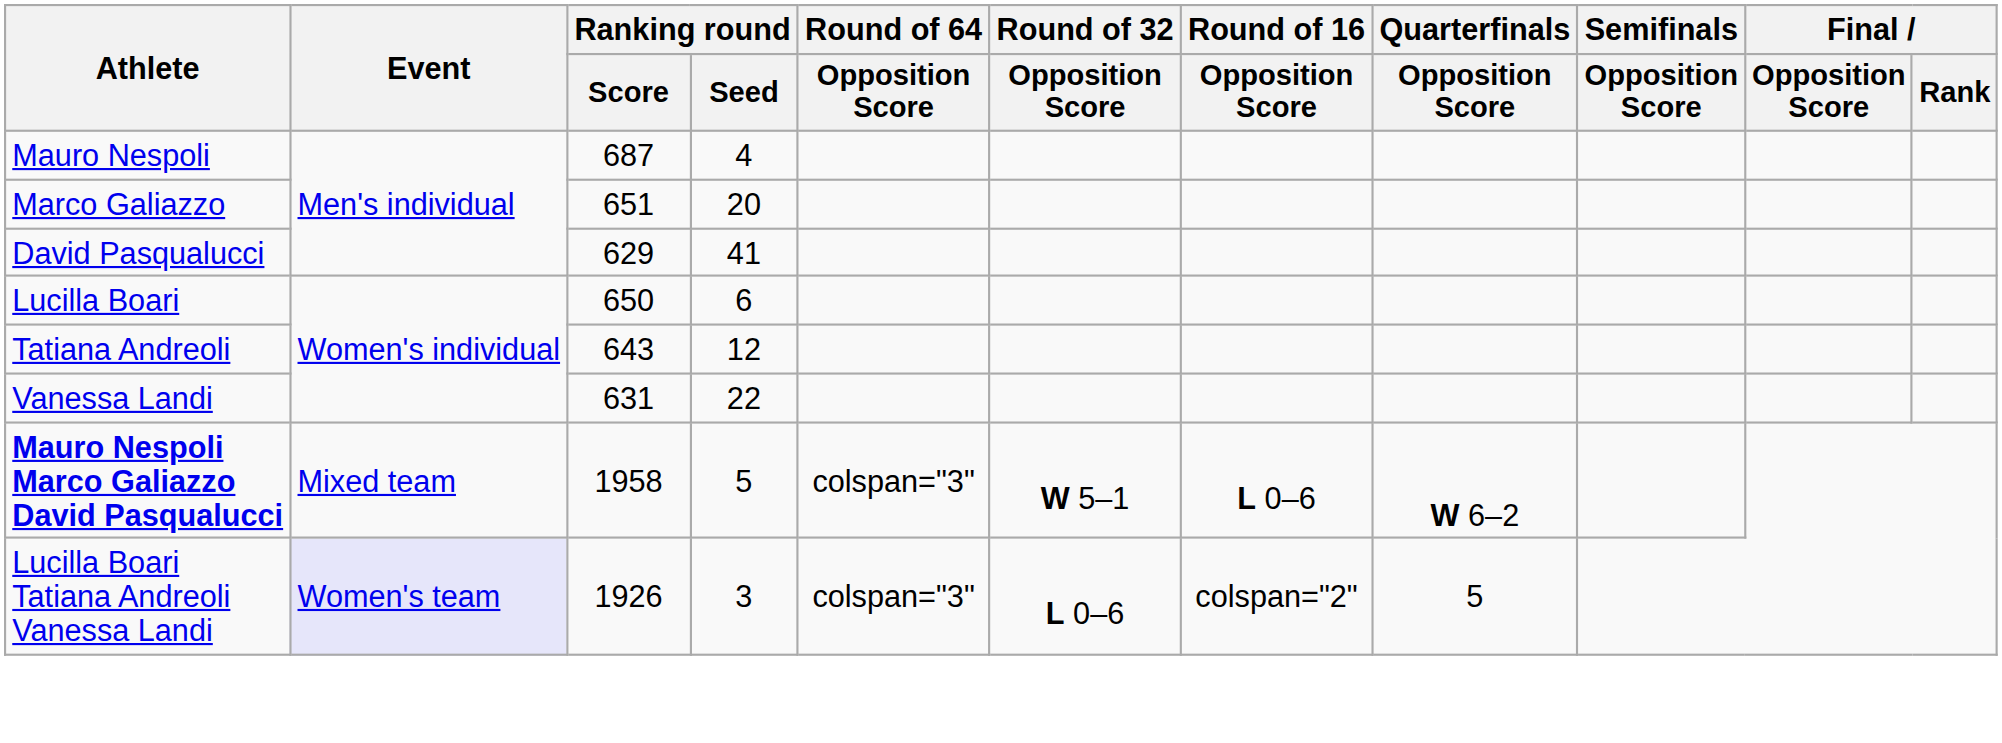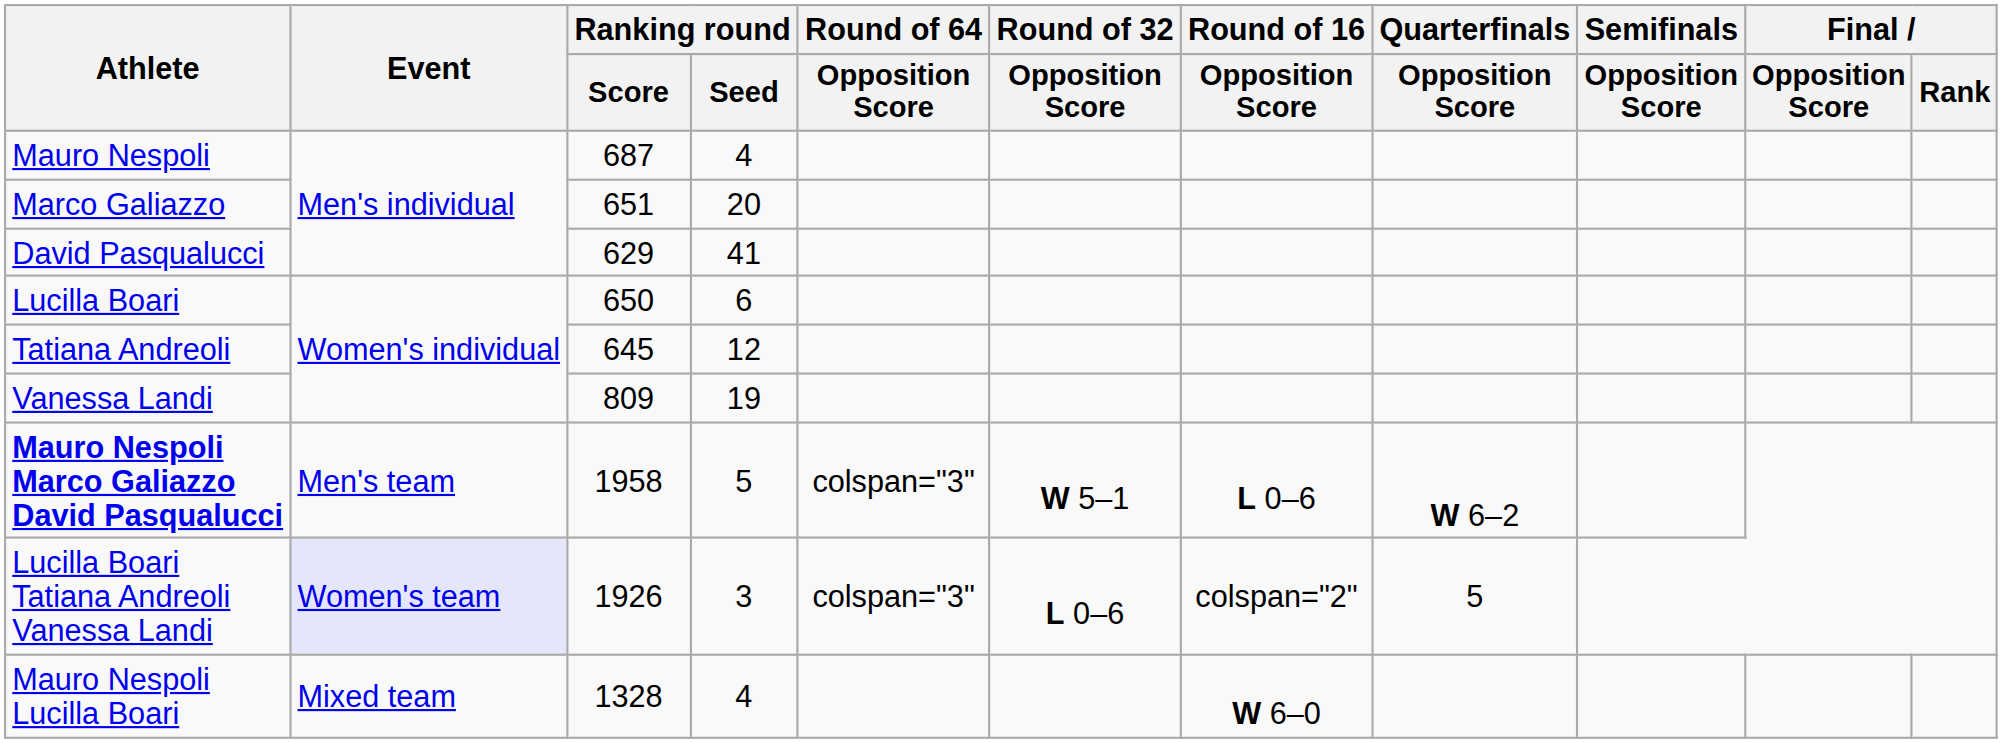(629, 350) 643 -> (629, 350) 645
(629, 398) 631 -> (629, 398) 809
(744, 398) 22 -> (744, 398) 19
(377, 481) Mixed team -> (376, 481) Men's team
+ row: (111, 697)
